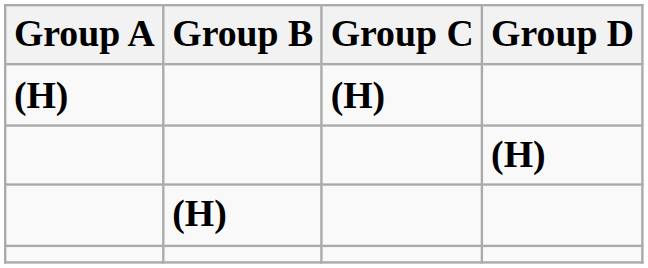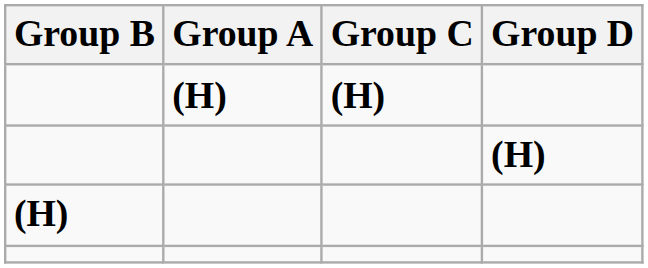columns swapped: (84, 34) <-> (243, 34)
